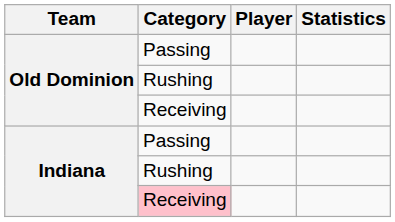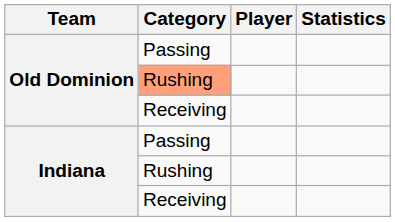(178, 80) no background -> (178, 80) lightsalmon background
(185, 200) pink background -> (185, 200) no background
